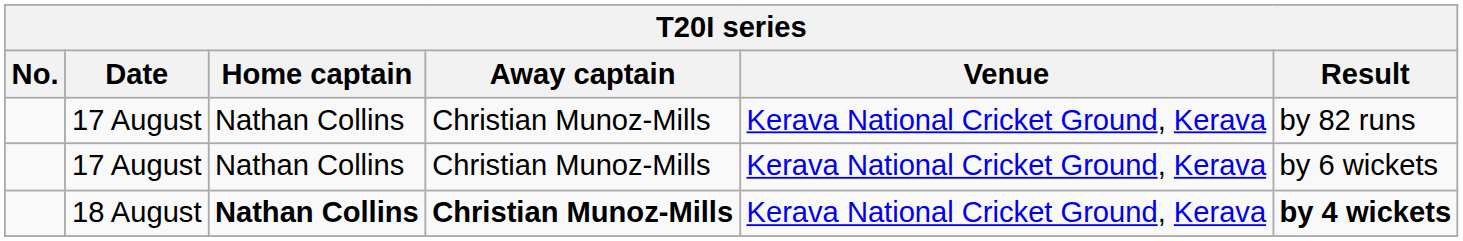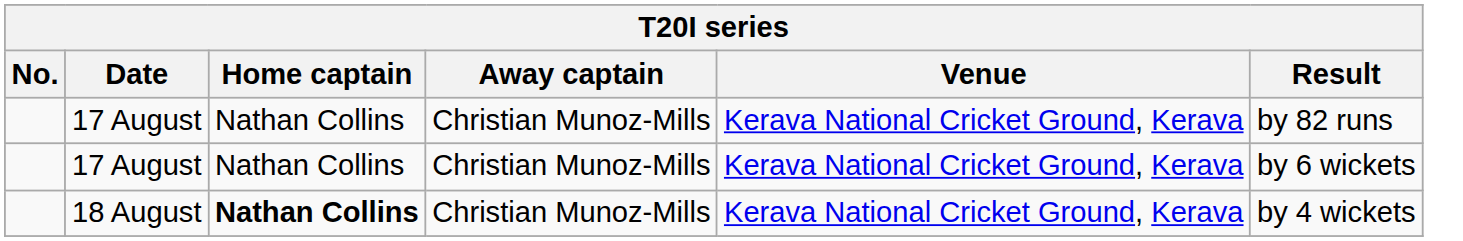(583, 212) bold -> (571, 212) normal
(1365, 212) bold -> (1336, 212) normal
